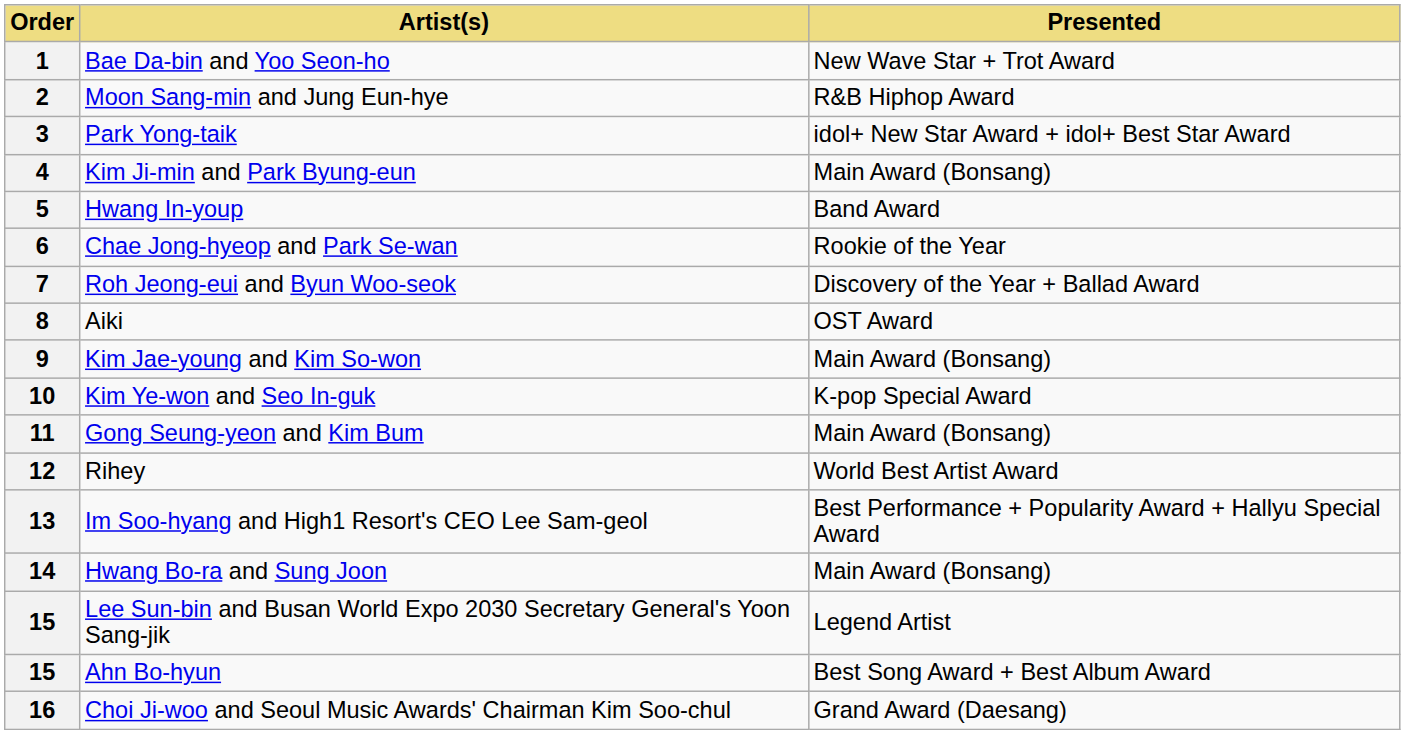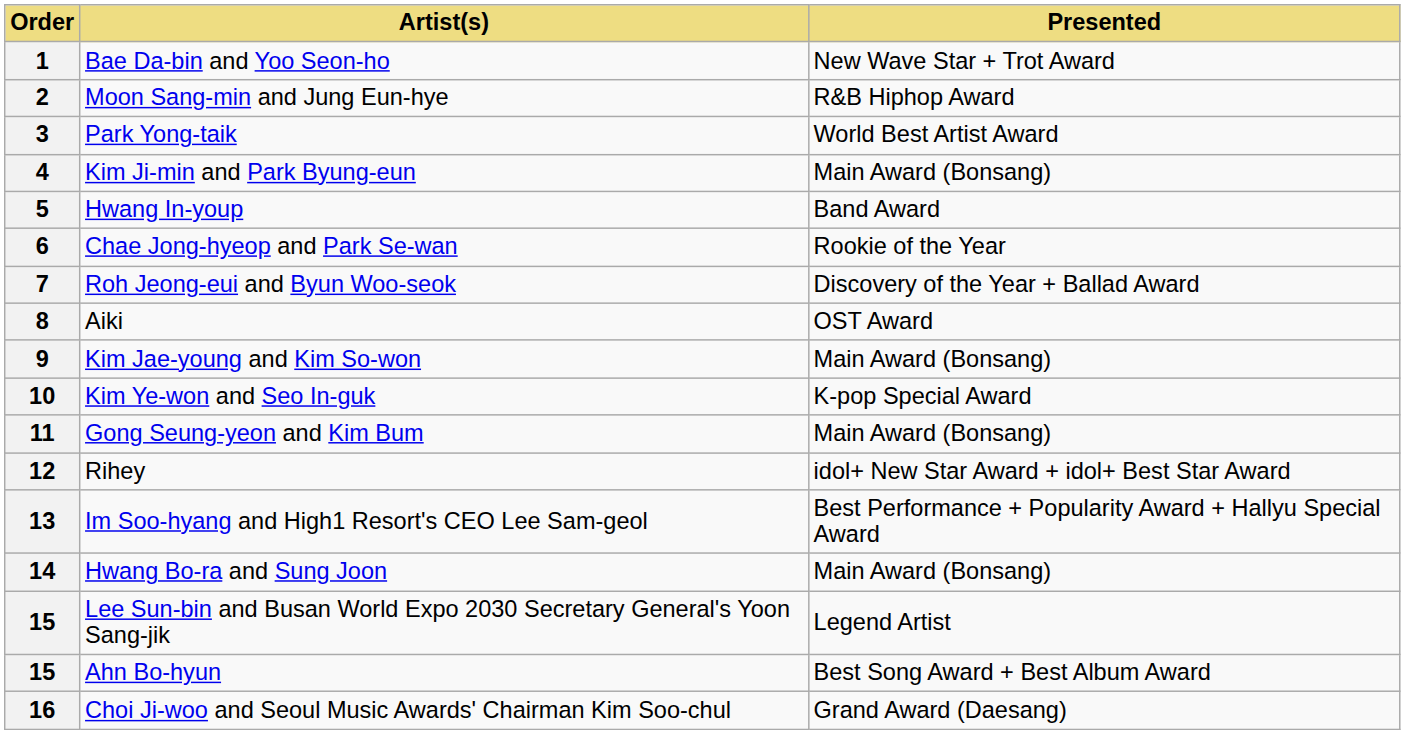(1052, 135) idol+ New Star Award + idol+ Best Star Award -> (936, 135) World Best Artist Award
(936, 470) World Best Artist Award -> (1052, 470) idol+ New Star Award + idol+ Best Star Award
